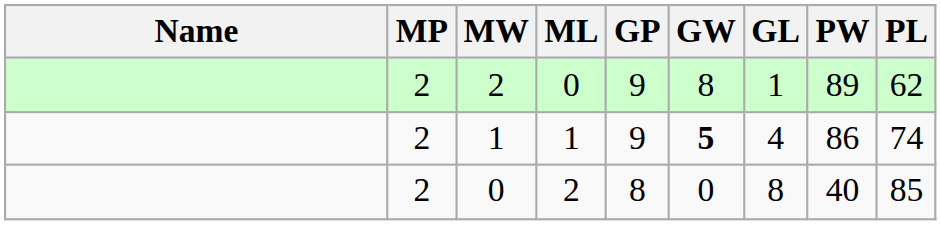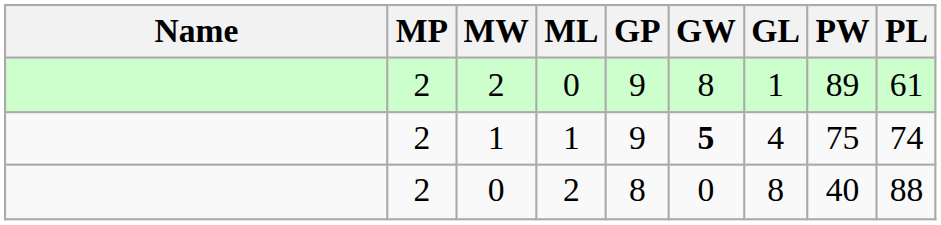(906, 84) 62 -> (906, 84) 61
(842, 137) 86 -> (842, 137) 75
(906, 191) 85 -> (906, 191) 88
